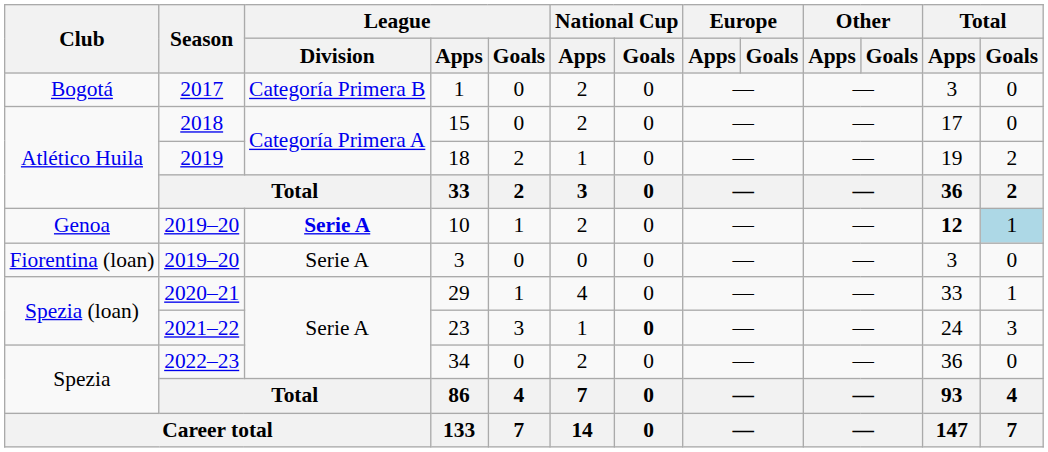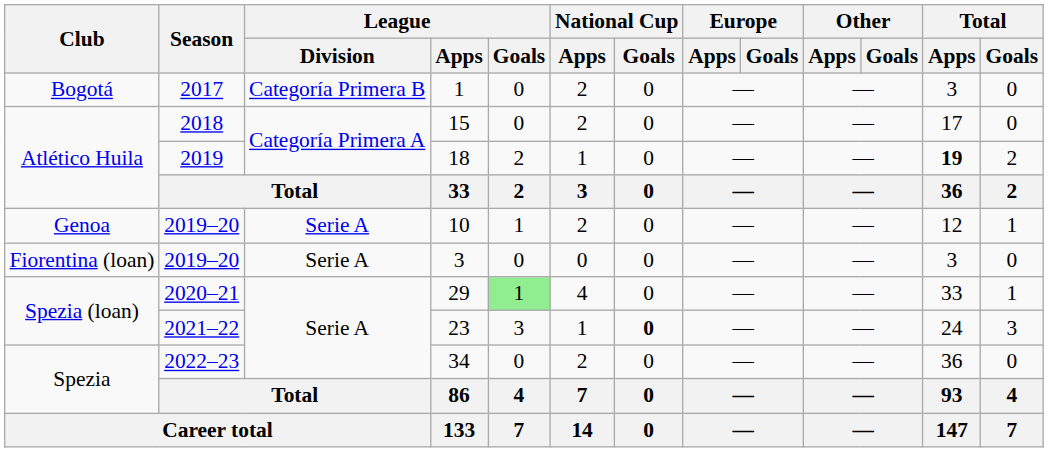(952, 157) normal -> (952, 157) bold
(337, 225) bold -> (337, 225) normal
(952, 225) bold -> (952, 225) normal
(1012, 225) lightblue background -> (1012, 225) no background
(519, 293) no background -> (519, 293) lightgreen background
